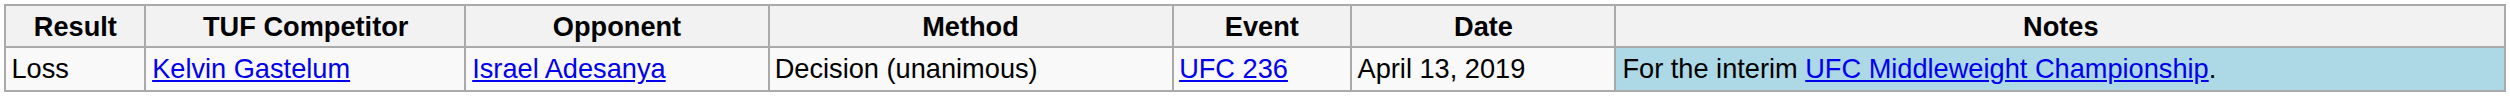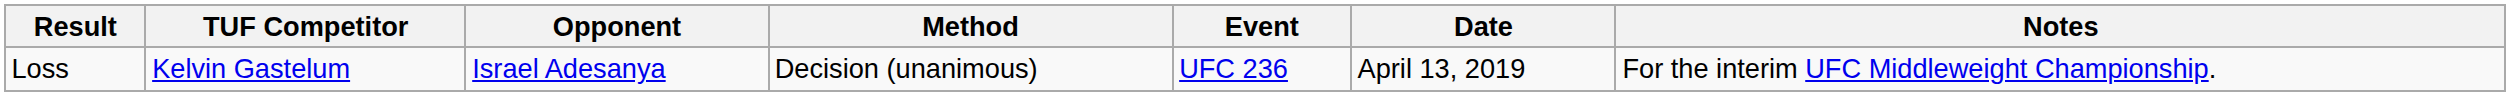(1919, 69) lightblue background -> (1919, 69) no background
